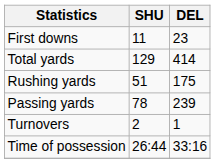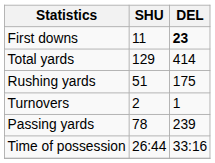(180, 37) normal -> (180, 37) bold
rows swapped: (51, 103) <-> (38, 125)
